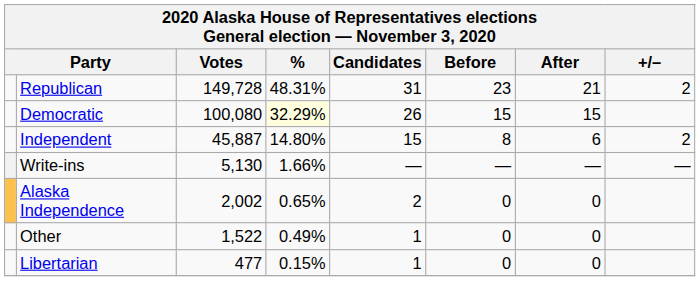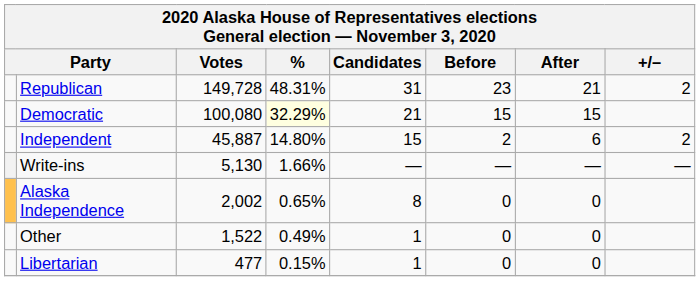(412, 114) 26 -> (412, 114) 21
(507, 140) 8 -> (507, 140) 2
(417, 201) 2 -> (417, 201) 8
